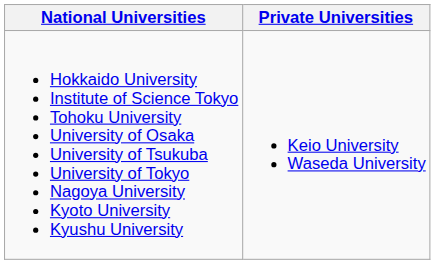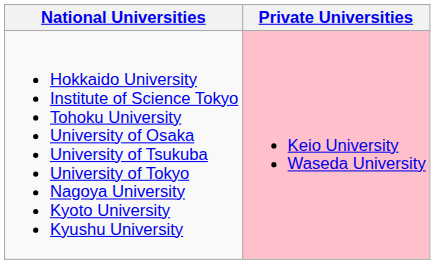(336, 154) no background -> (336, 154) pink background
